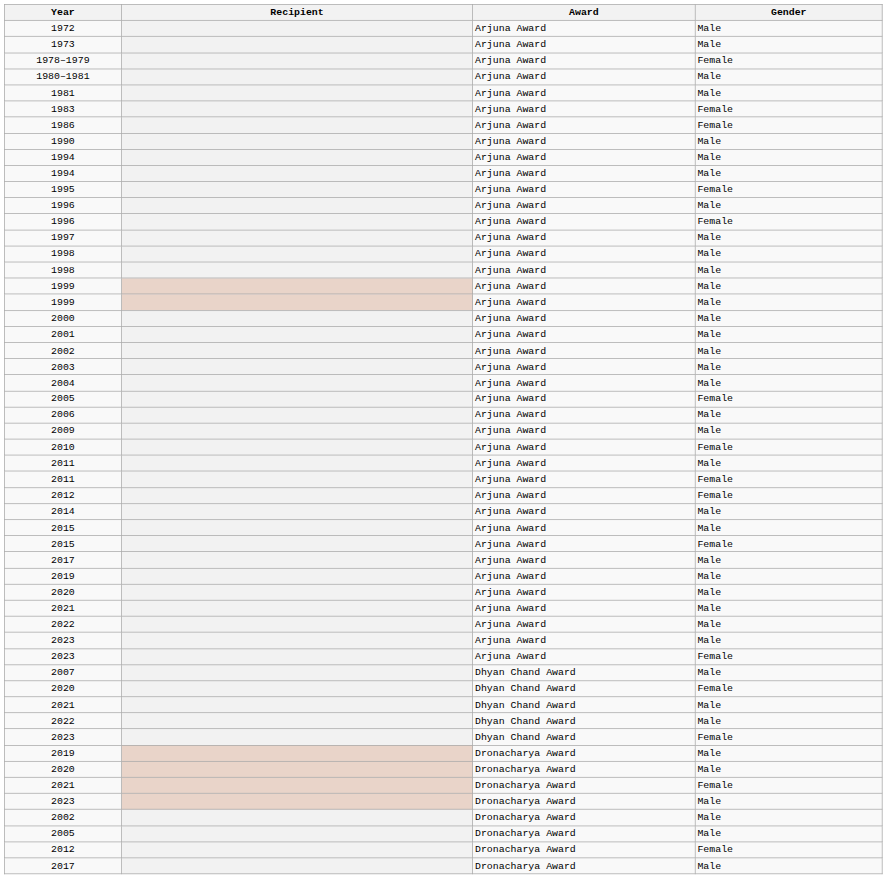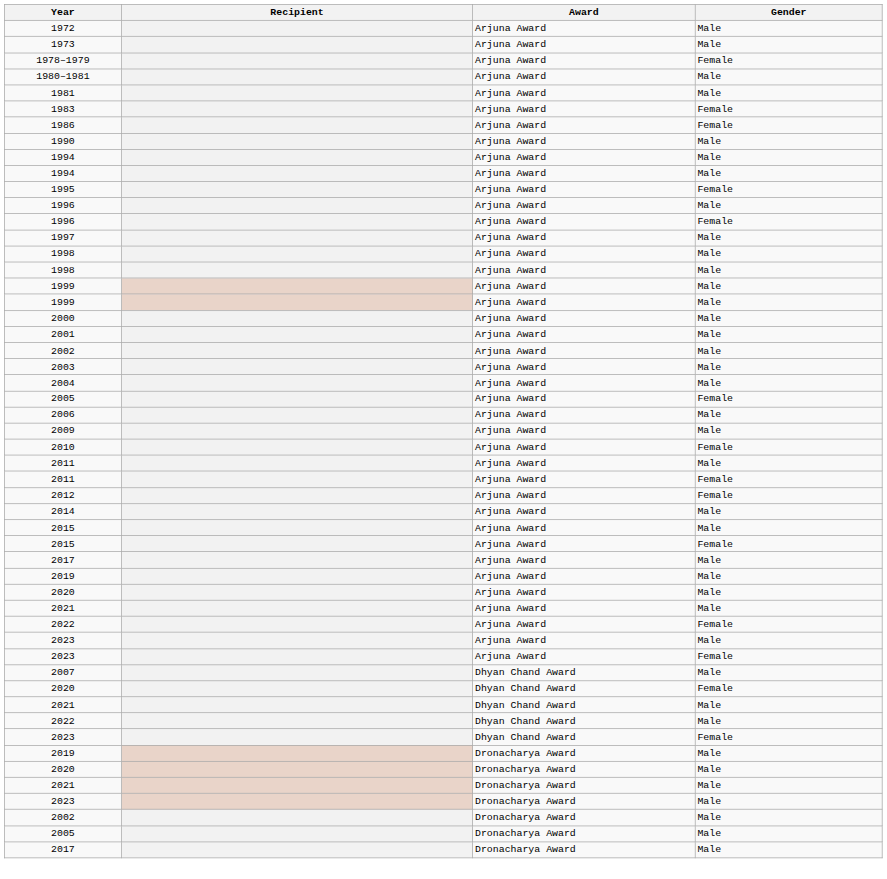(709, 624) Male -> (715, 624) Female
(715, 785) Female -> (709, 785) Male
- row: (63, 850)
